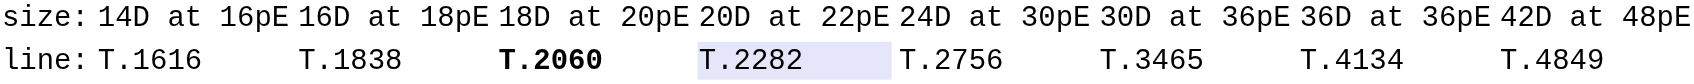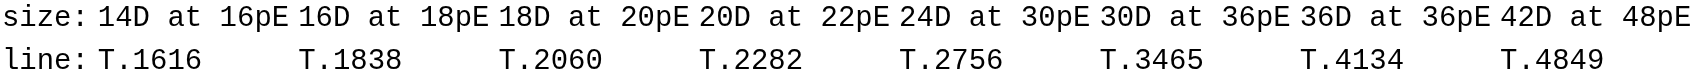(551, 61) bold -> (551, 61) normal
(751, 61) lavender background -> (751, 61) no background
